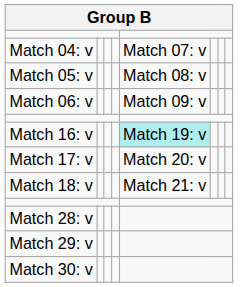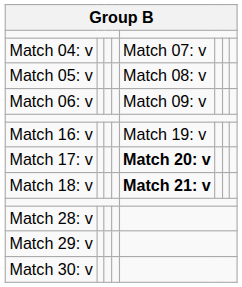(165, 135) paleturquoise background -> (165, 135) no background
(165, 160) normal -> (167, 160) bold
(165, 186) normal -> (167, 186) bold
